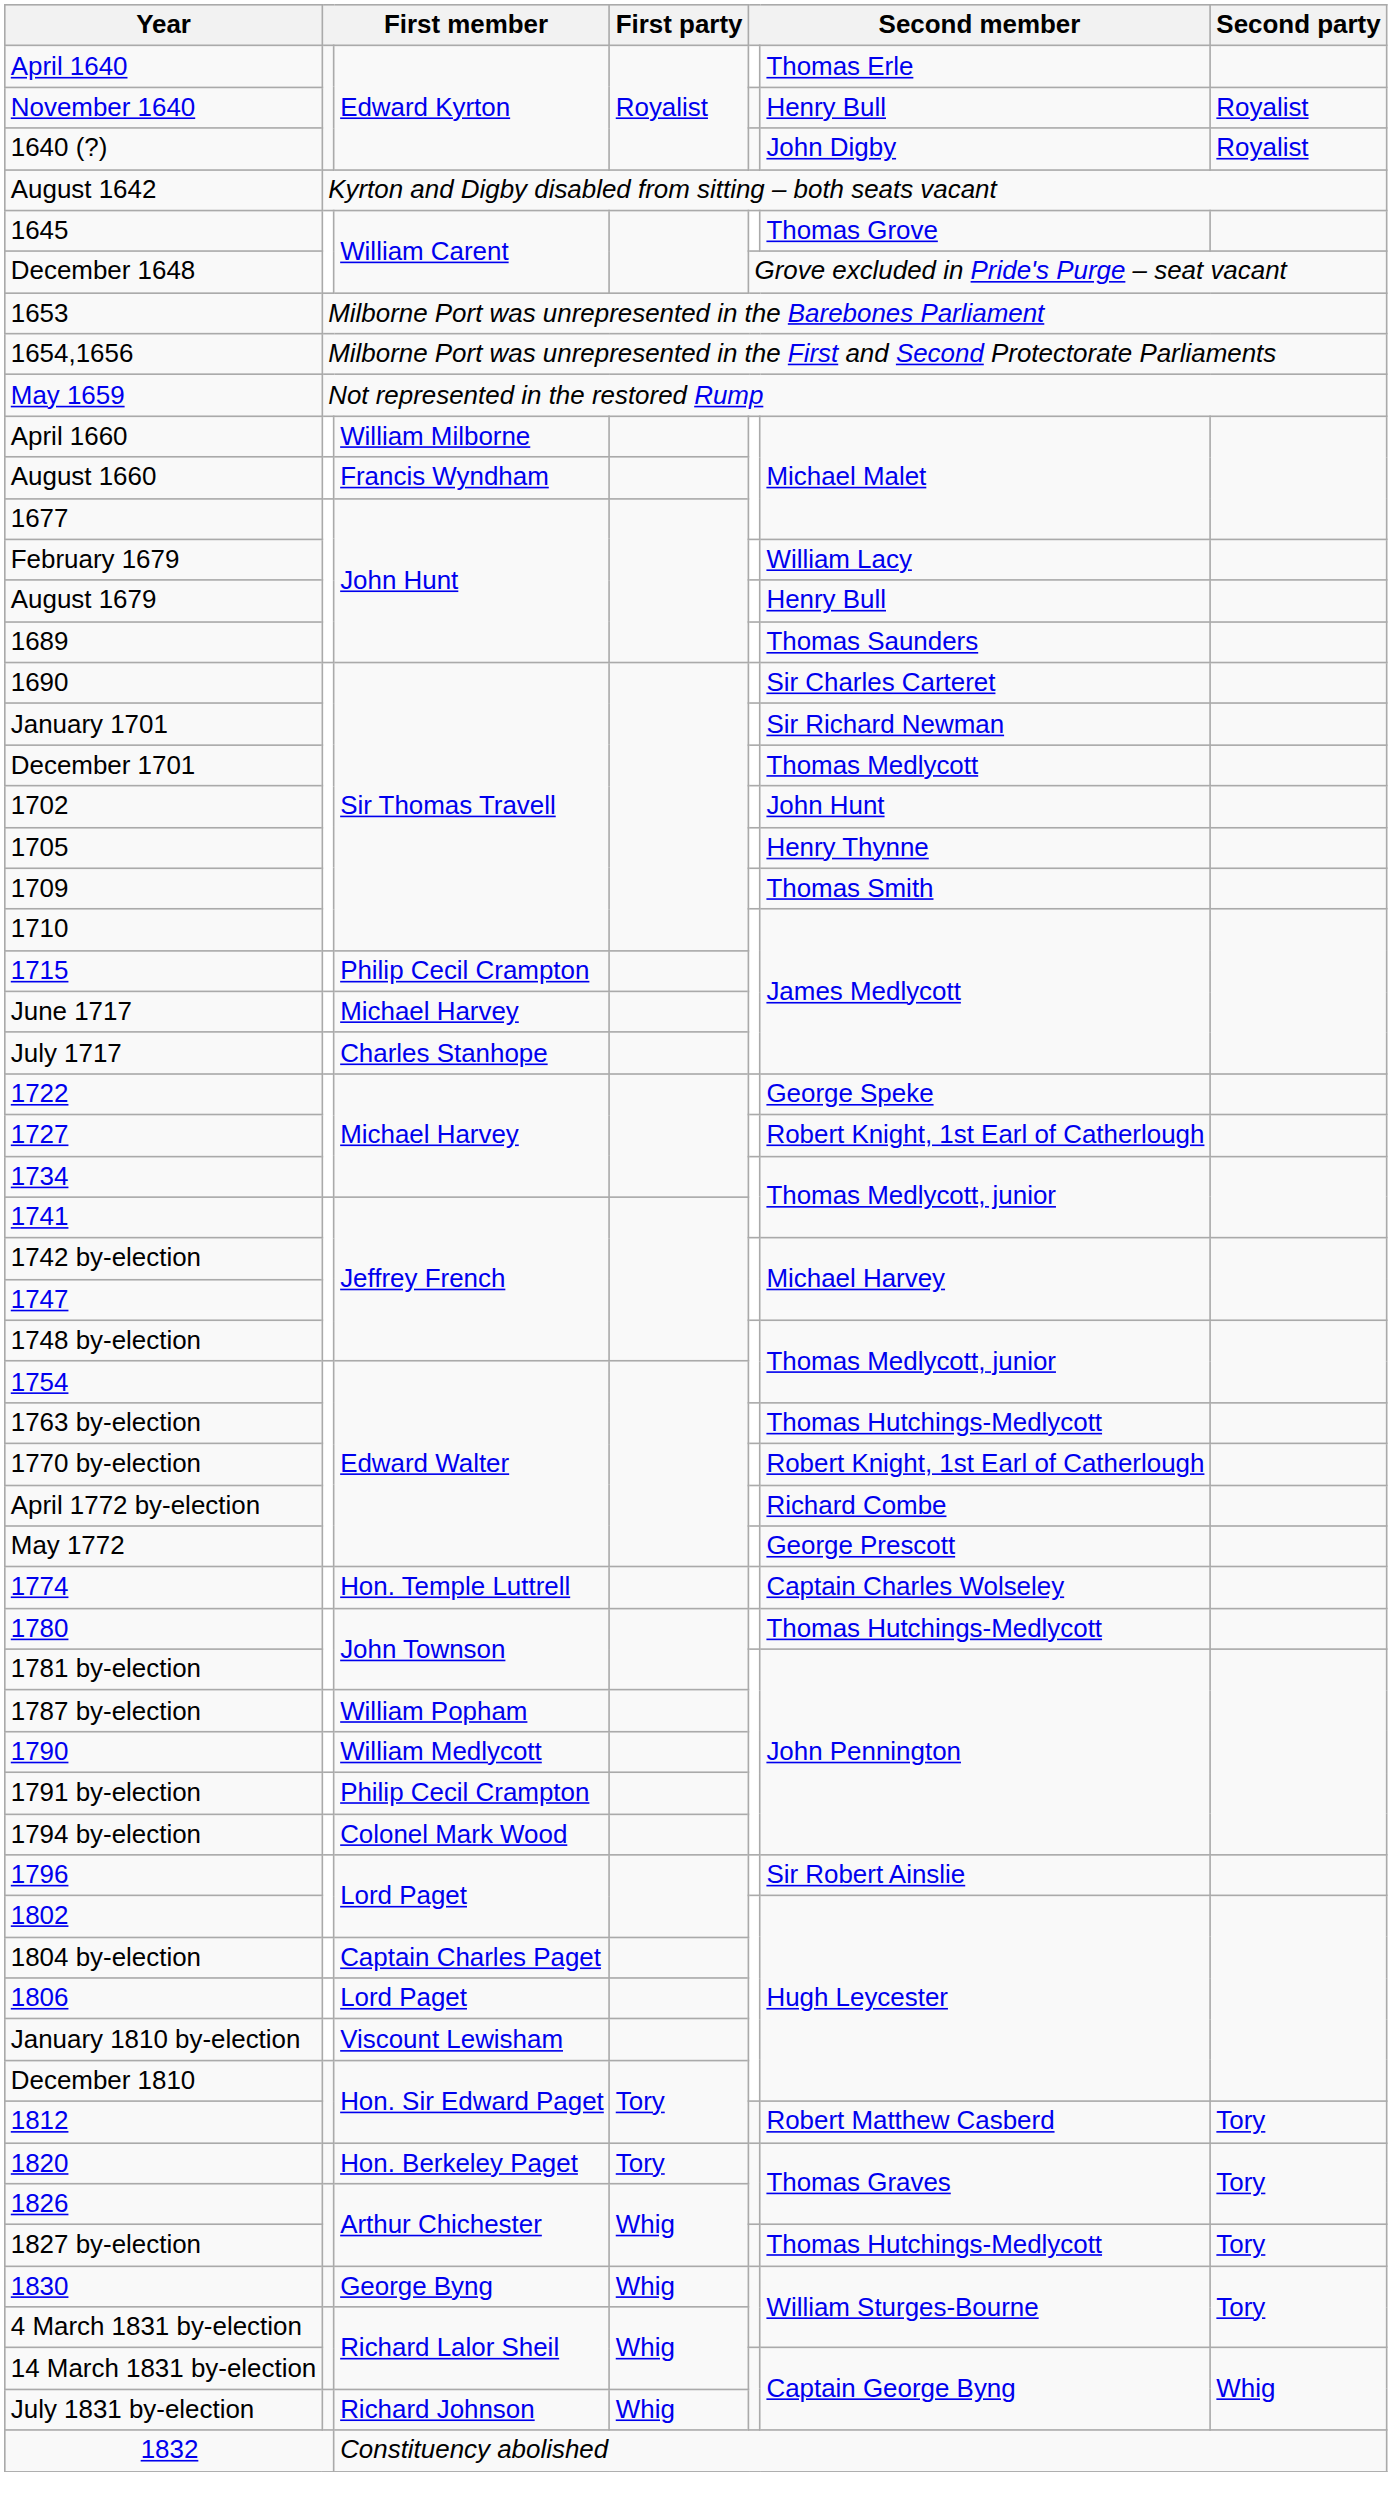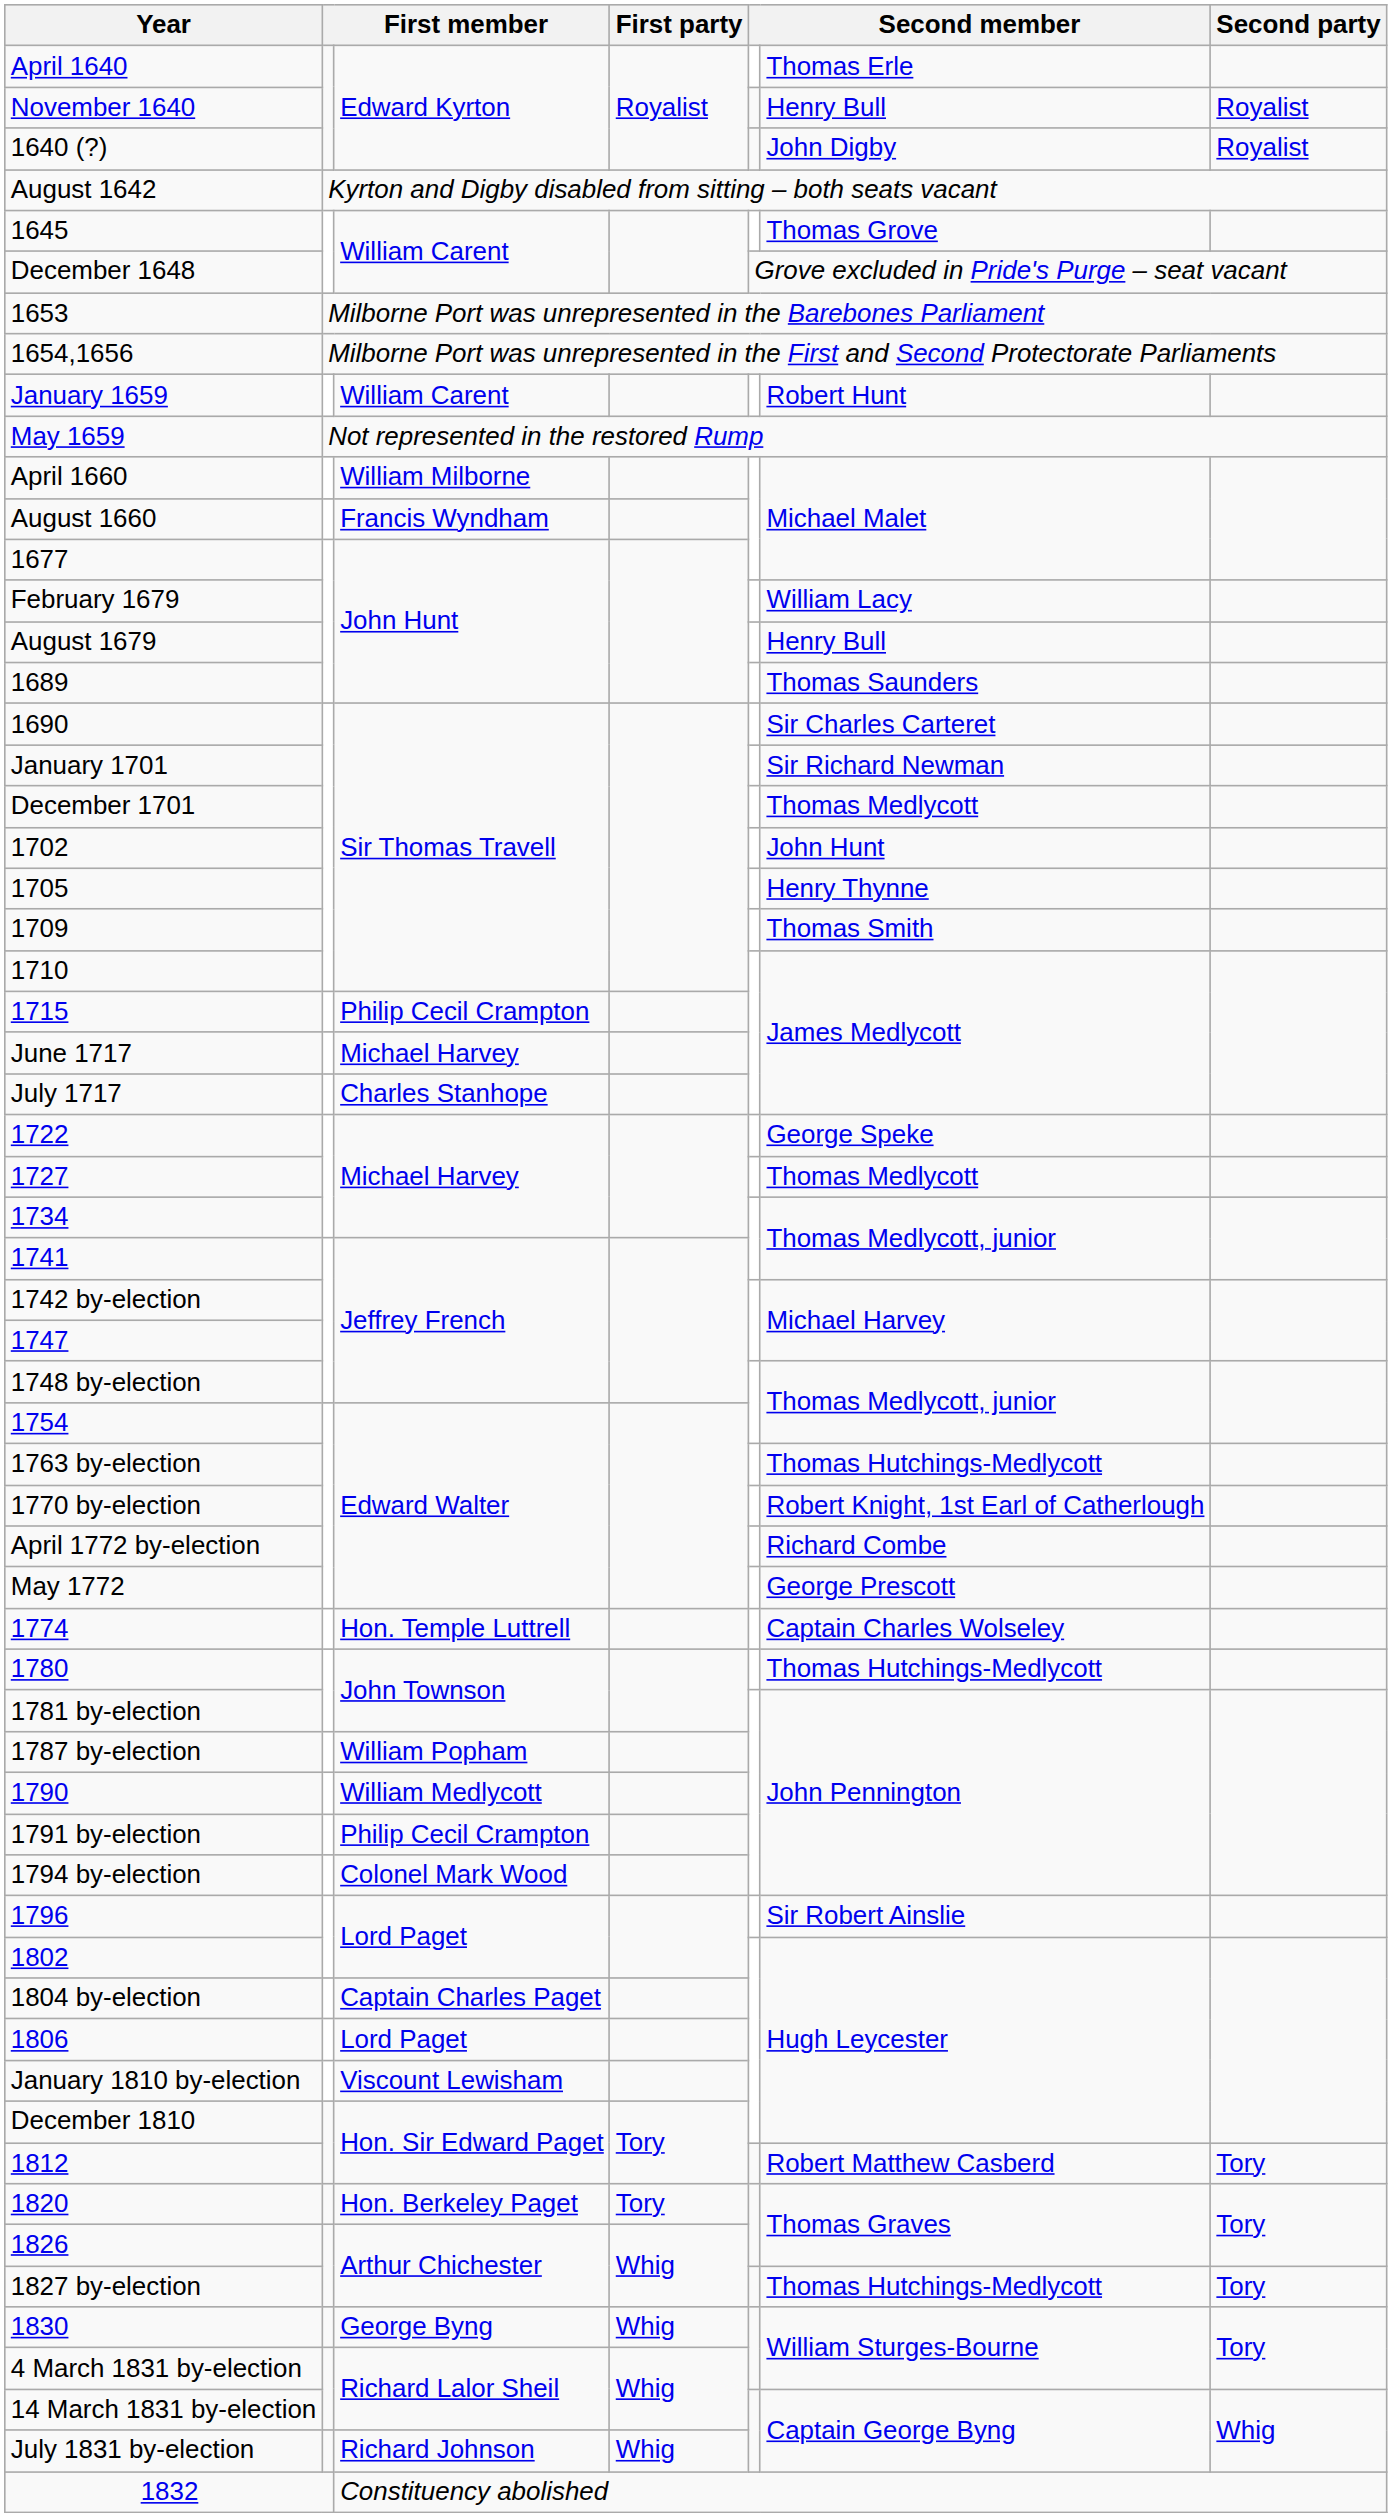+ row: (89, 395)
(985, 1134) Robert Knight, 1st Earl of Catherlough -> (872, 1176) Thomas Medlycott
